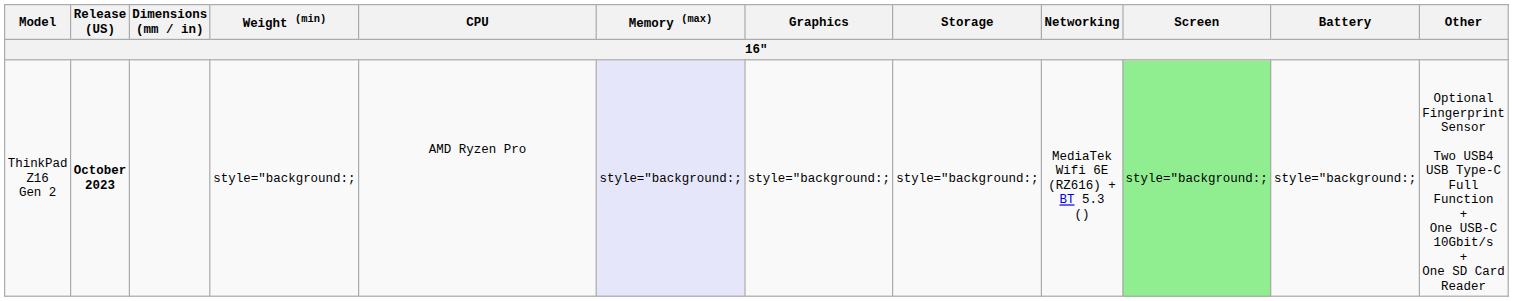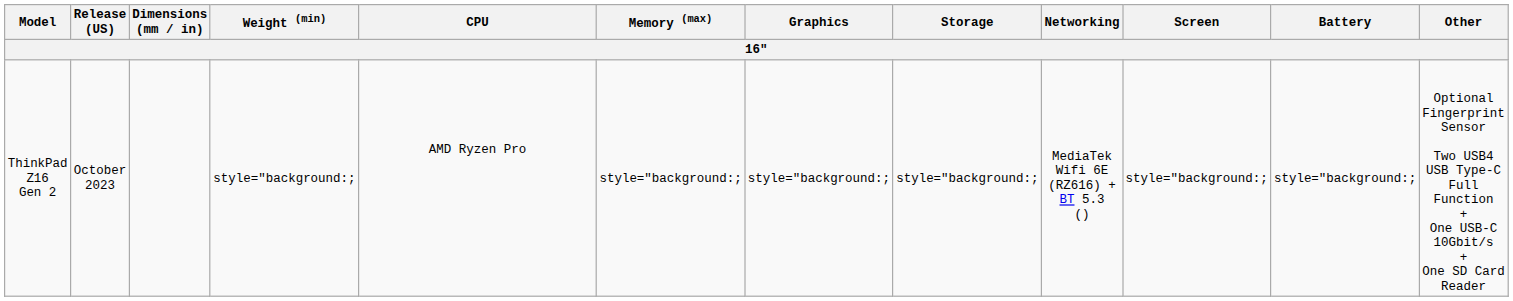(100, 179) bold -> (100, 179) normal
(671, 179) lavender background -> (671, 179) no background
(1197, 179) lightgreen background -> (1197, 179) no background
